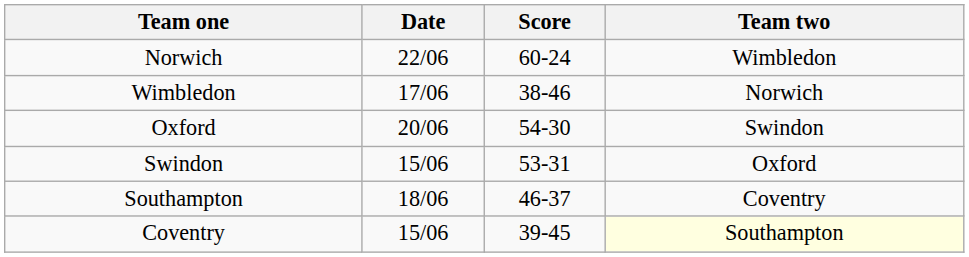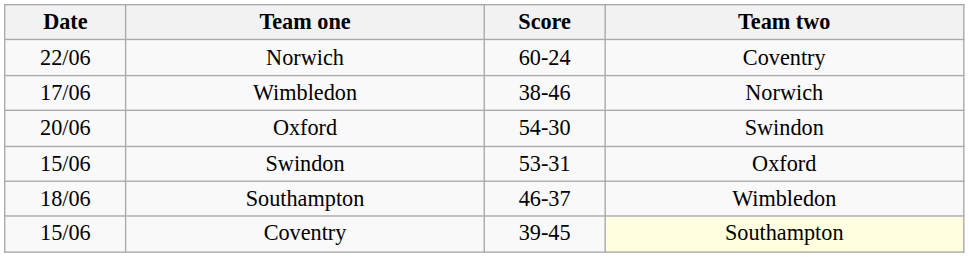columns swapped: (423, 22) <-> (184, 22)
(784, 57) Wimbledon -> (784, 57) Coventry
(784, 198) Coventry -> (784, 198) Wimbledon
